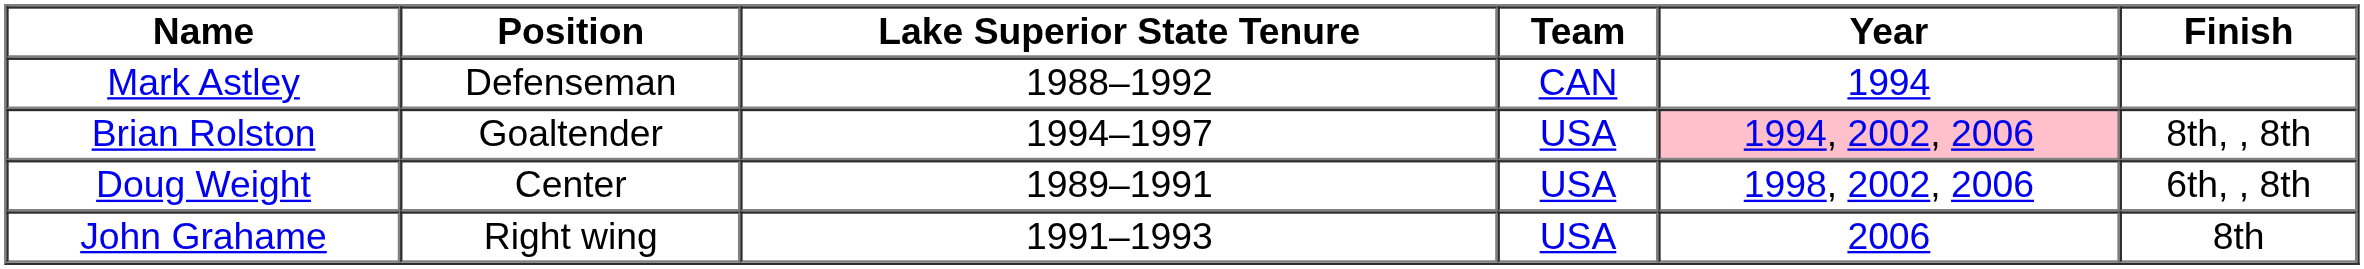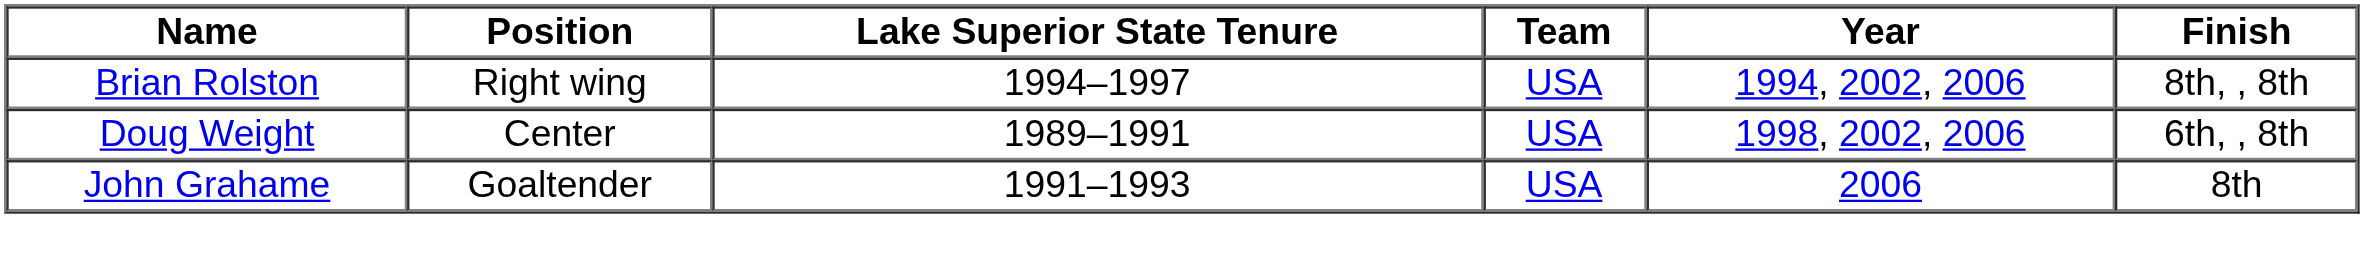- row: (204, 82)
(571, 133) Goaltender -> (560, 82) Right wing
(1889, 133) pink background -> (1880, 82) no background
(571, 236) Right wing -> (560, 185) Goaltender
